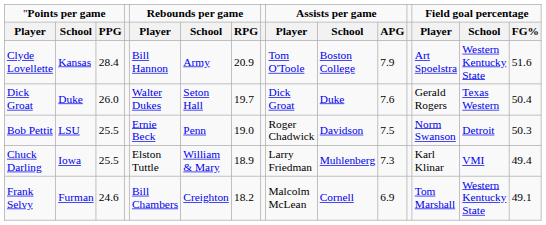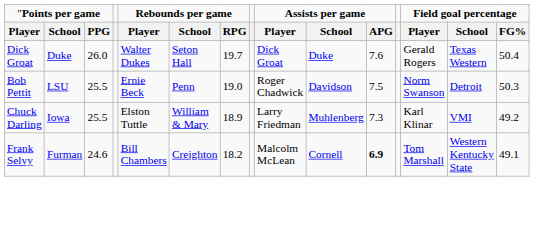- row: (30, 62)
(522, 161) 49.4 -> (509, 117) 49.2
(387, 198) normal -> (376, 154) bold
